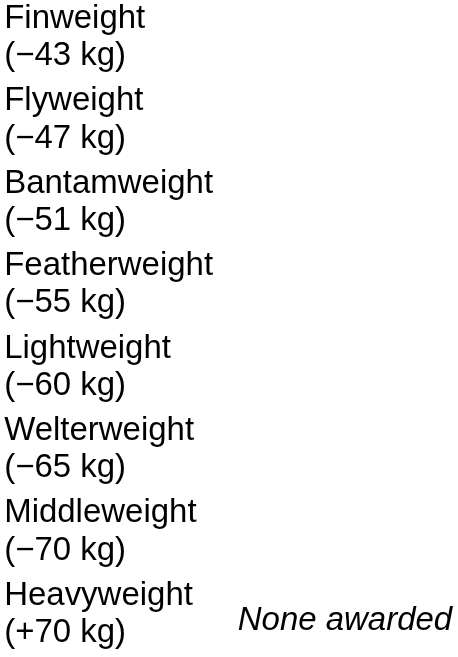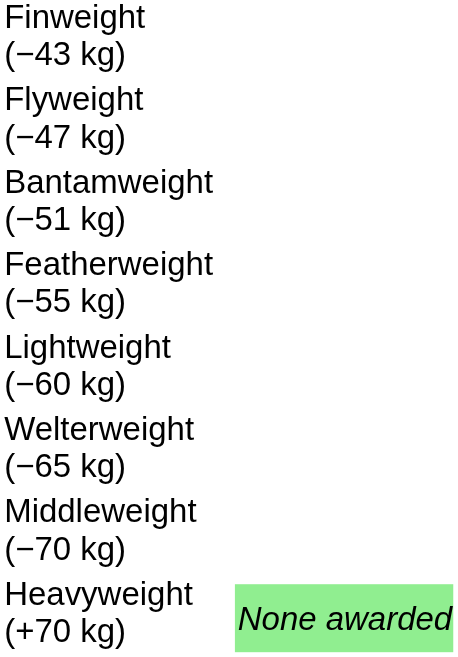(345, 617) no background -> (345, 617) lightgreen background
